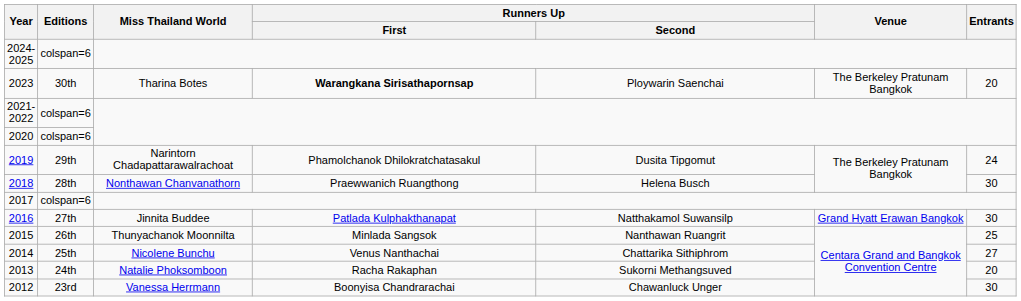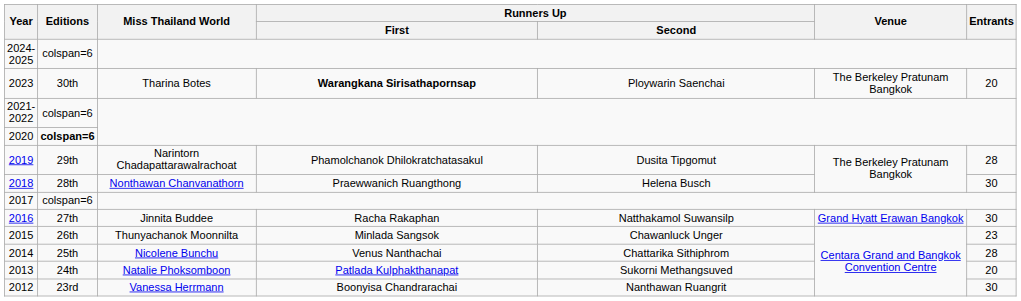(66, 136) normal -> (67, 136) bold
(991, 159) 24 -> (991, 159) 28
(394, 218) Patlada Kulphakthanapat -> (397, 218) Racha Rakaphan
(675, 235) Nanthawan Ruangrit -> (676, 235) Chawanluck Unger
(991, 235) 25 -> (991, 235) 23
(991, 252) 27 -> (991, 252) 28
(394, 270) Racha Rakaphan -> (397, 270) Patlada Kulphakthanapat
(675, 287) Chawanluck Unger -> (676, 287) Nanthawan Ruangrit
